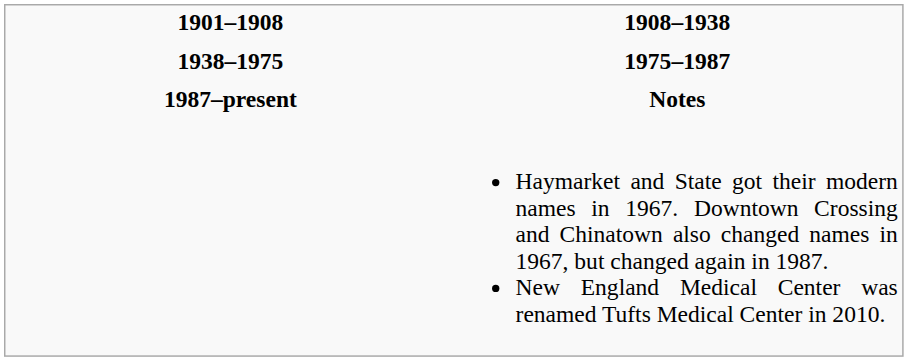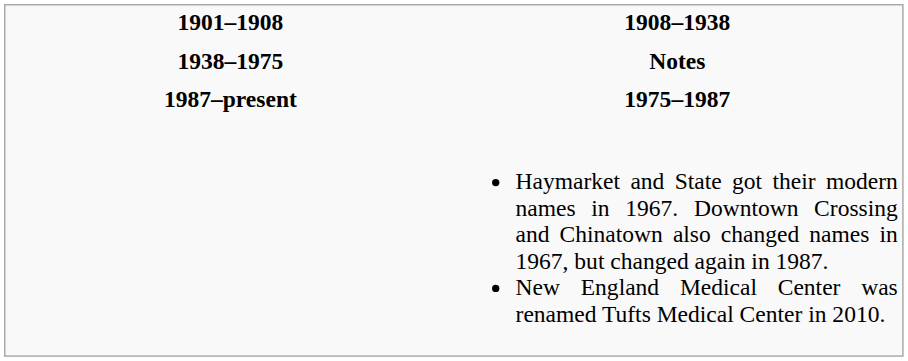(677, 61) 1975–1987 -> (677, 61) Notes
(677, 99) Notes -> (677, 99) 1975–1987
